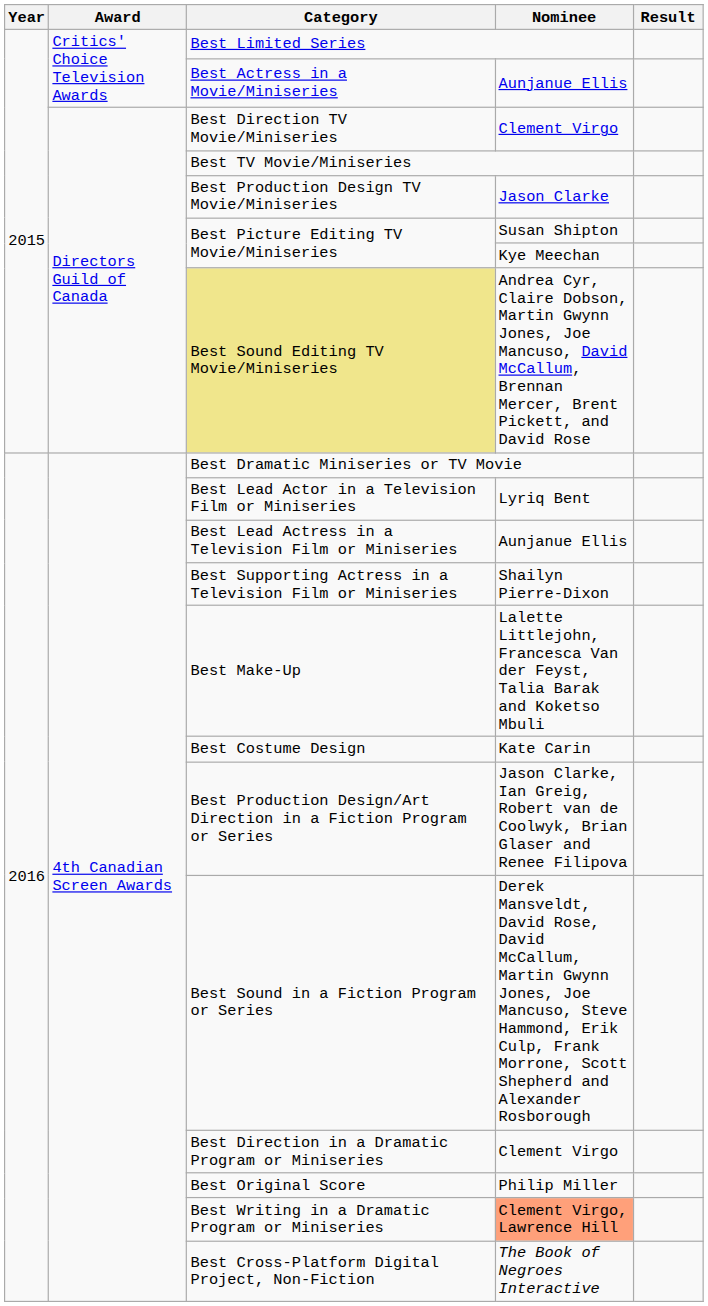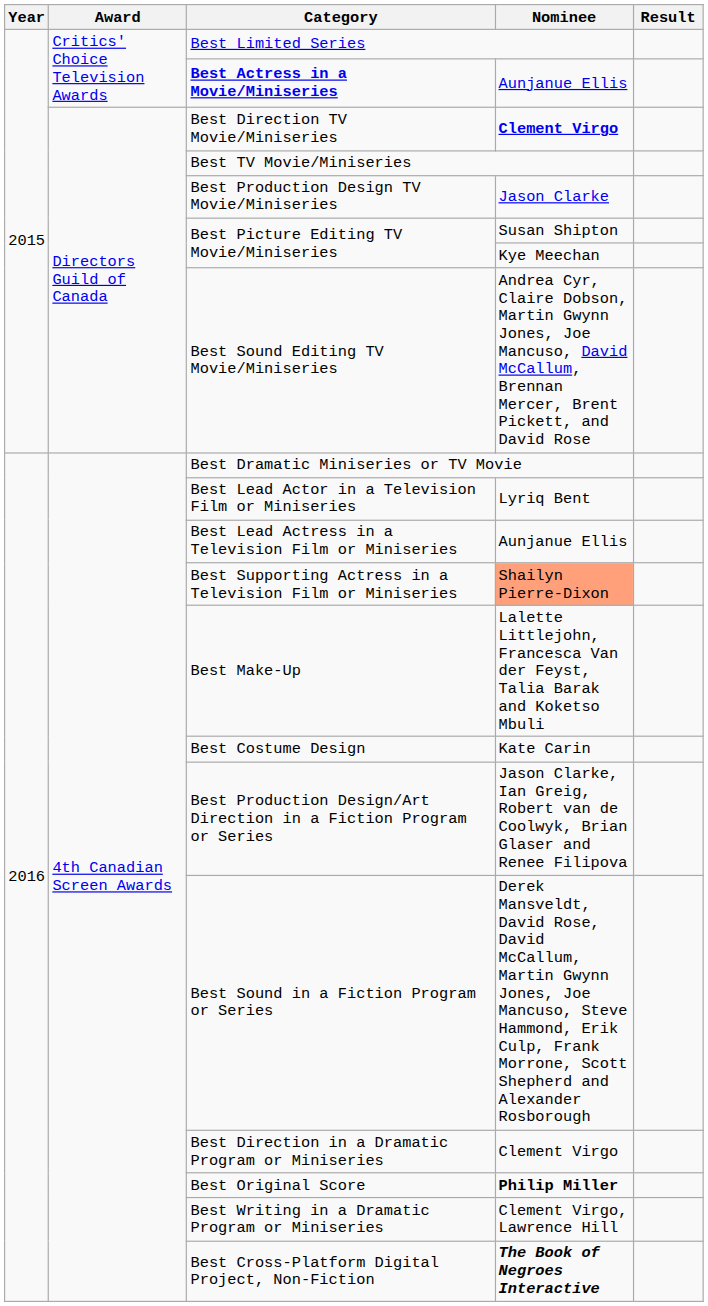(269, 83) normal -> (269, 83) bold
(558, 129) normal -> (558, 129) bold
(287, 360) khaki background -> (287, 360) no background
(554, 584) no background -> (554, 584) lightsalmon background
(558, 1186) normal -> (558, 1186) bold
(563, 1219) lightsalmon background -> (563, 1219) no background
(549, 1271) normal -> (549, 1271) bold
